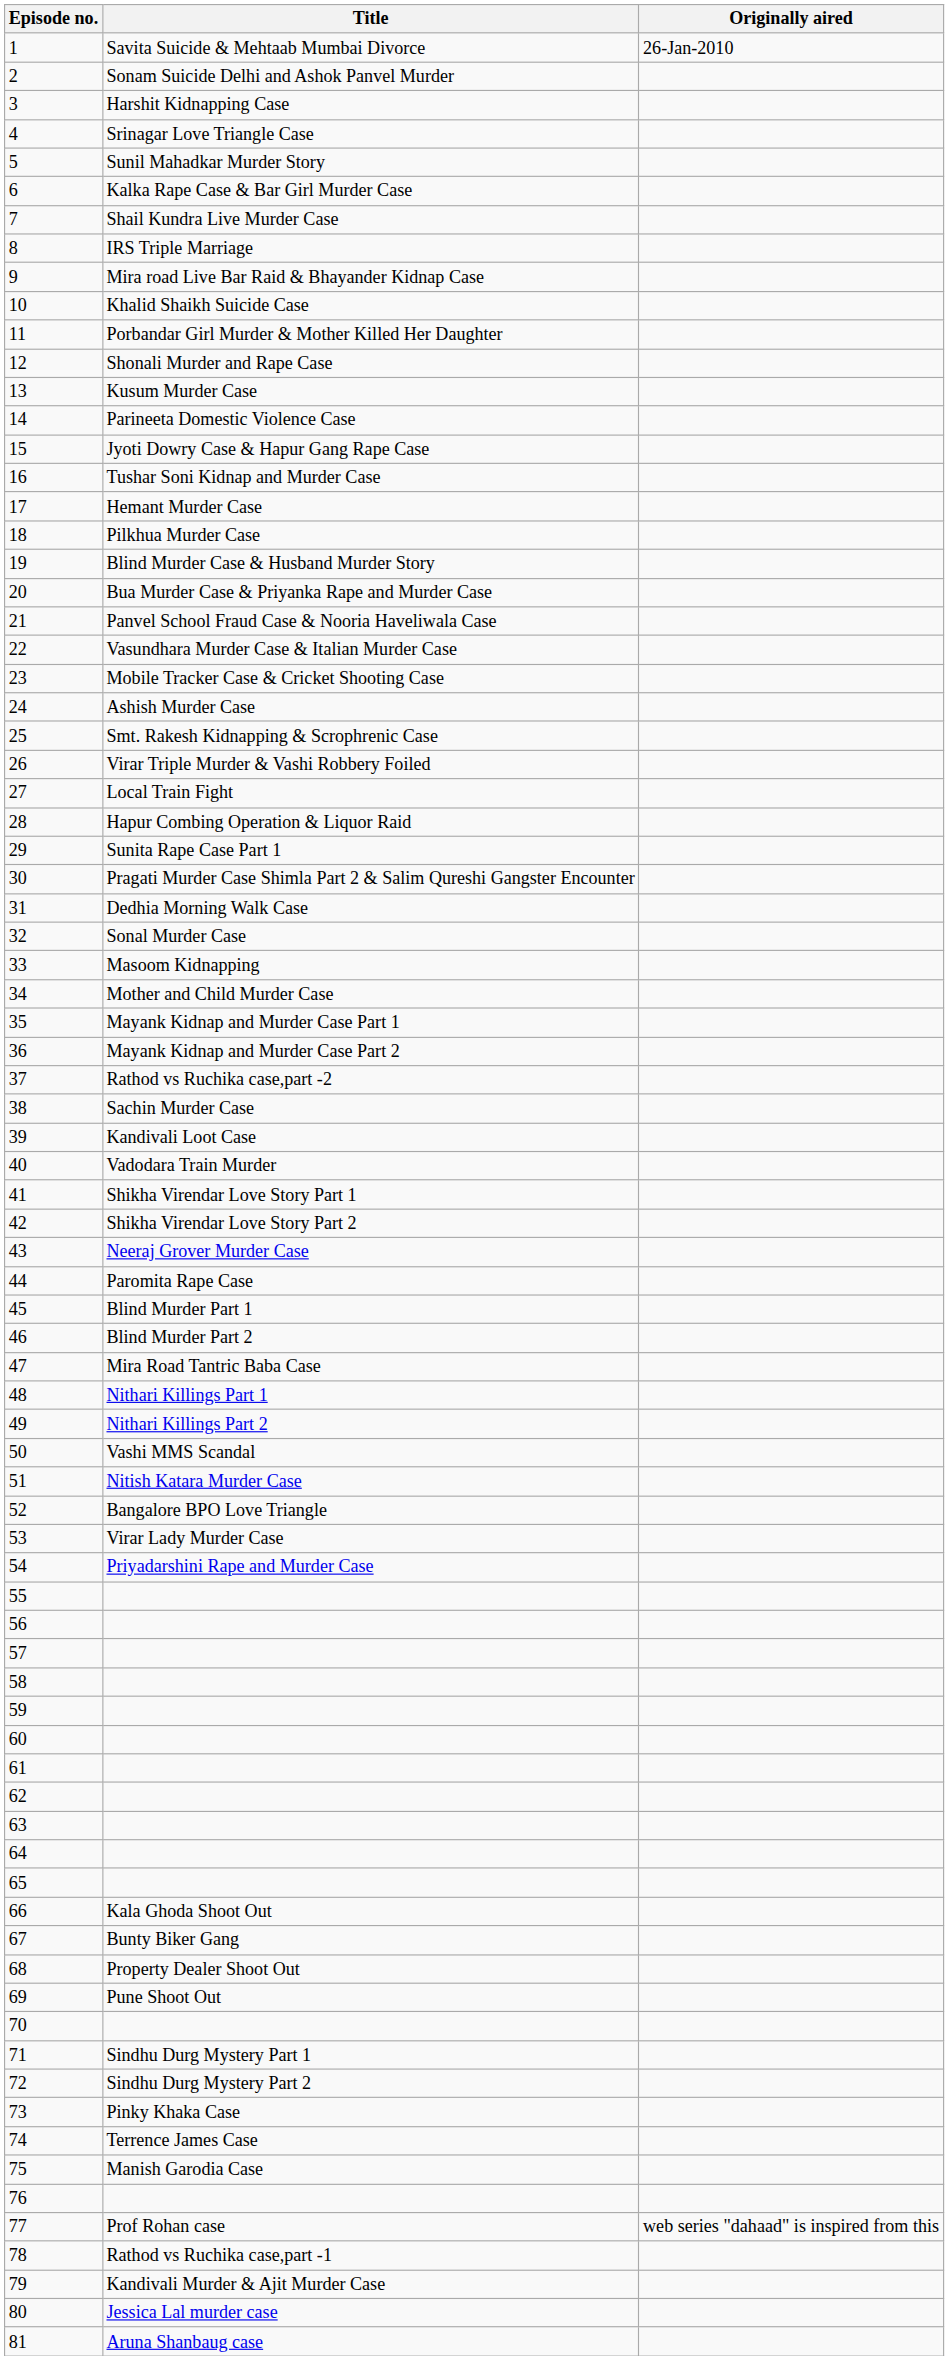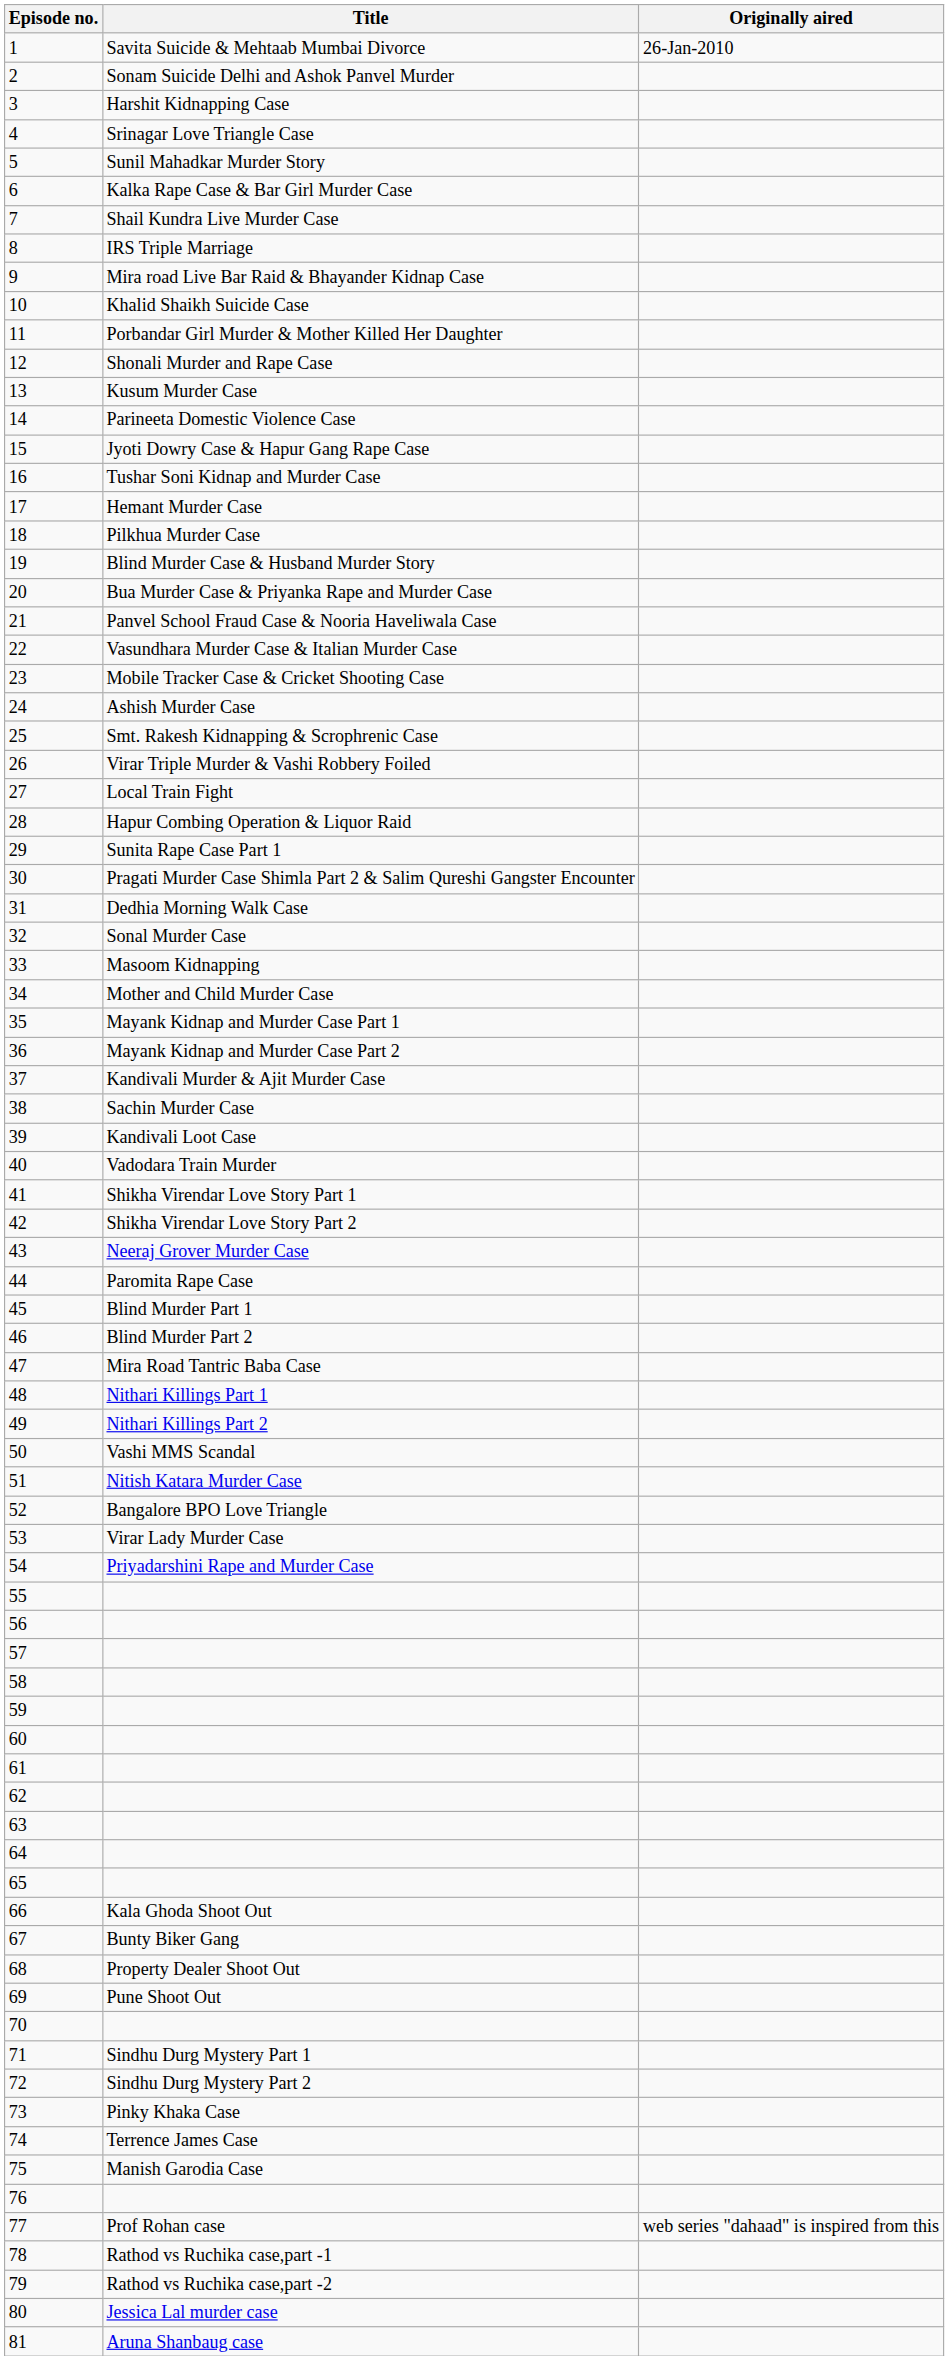(219, 1079) Rathod vs Ruchika case,part -2 -> (246, 1079) Kandivali Murder & Ajit Murder Case
(246, 2284) Kandivali Murder & Ajit Murder Case -> (219, 2284) Rathod vs Ruchika case,part -2
